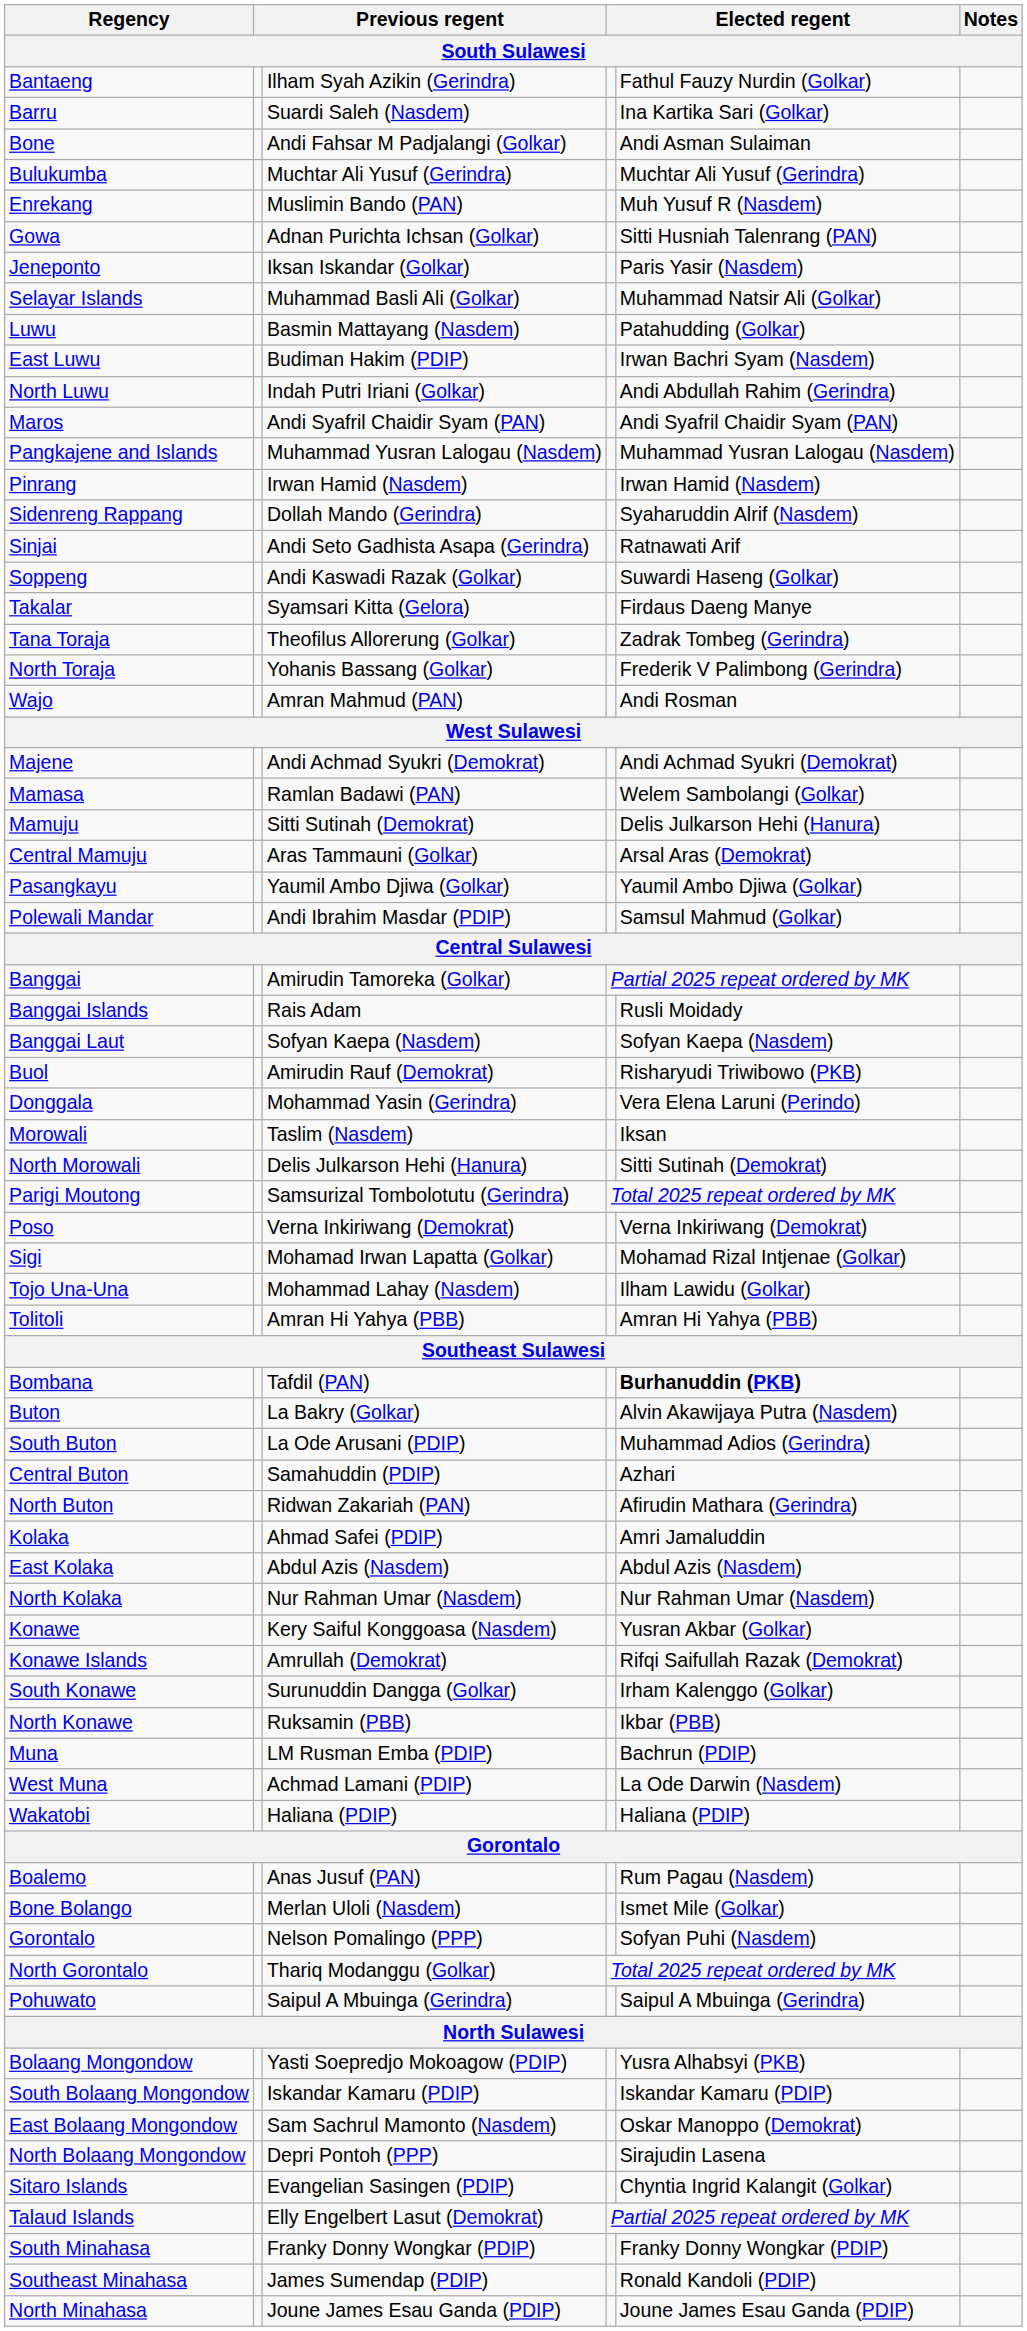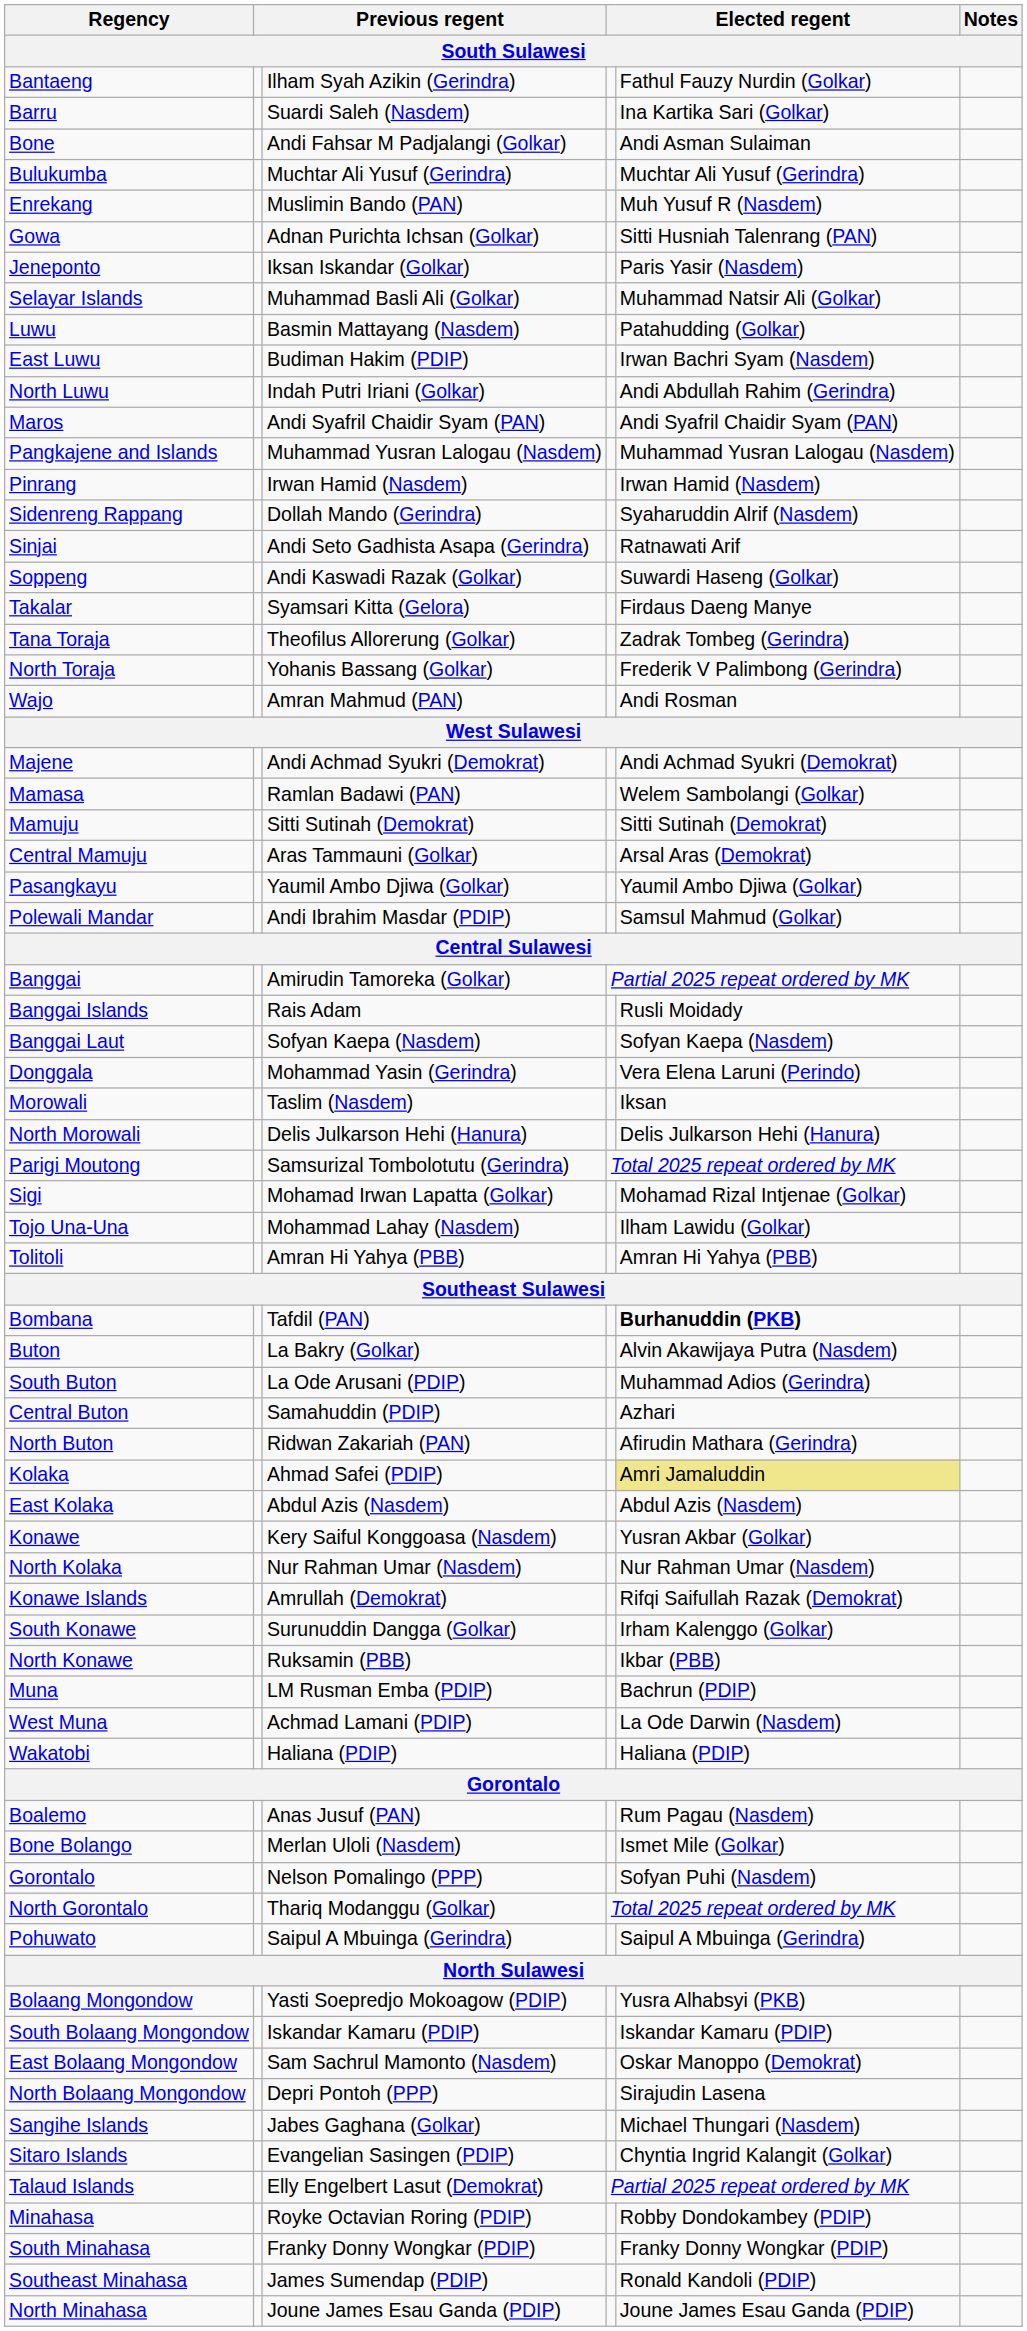(750, 824) Delis Julkarson Hehi (Hanura) -> (723, 824) Sitti Sutinah (Demokrat)
- row: (29, 1072)
(723, 1165) Sitti Sutinah (Demokrat) -> (750, 1134) Delis Julkarson Hehi (Hanura)
- row: (31, 1227)
(693, 1536) no background -> (693, 1474) khaki background
rows swapped: (66, 1598) <-> (44, 1629)
+ row: (79, 2125)
+ row: (51, 2217)
